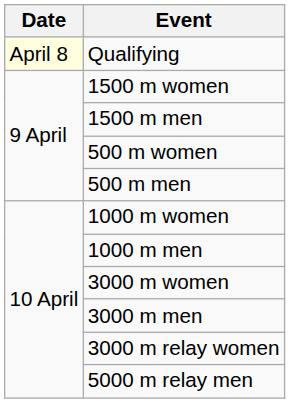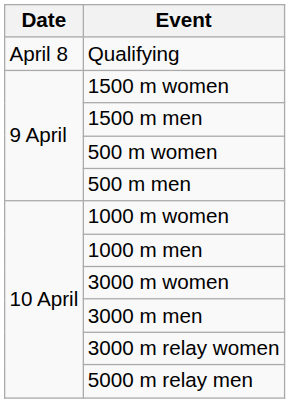(39, 53) lightyellow background -> (39, 53) no background
